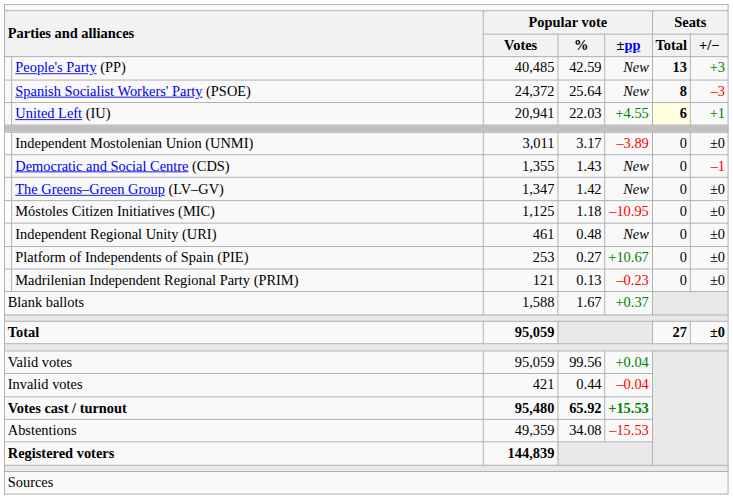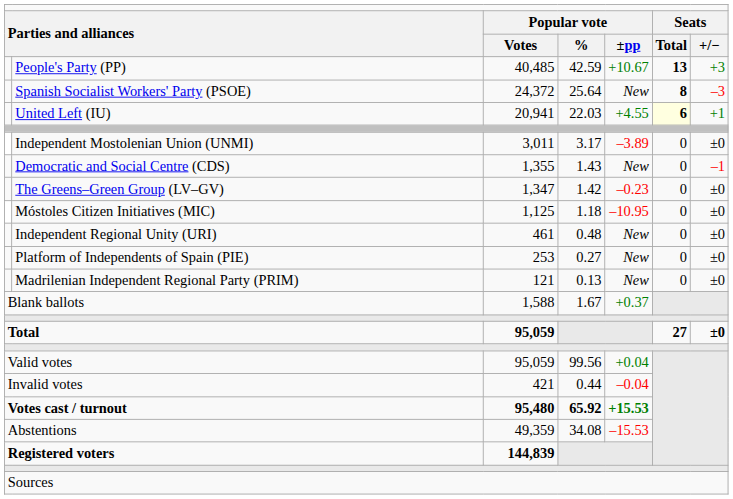(636, 68) New -> (629, 68) +10.67
(636, 189) New -> (633, 189) –0.23
(629, 257) +10.67 -> (636, 257) New
(633, 280) –0.23 -> (636, 280) New
